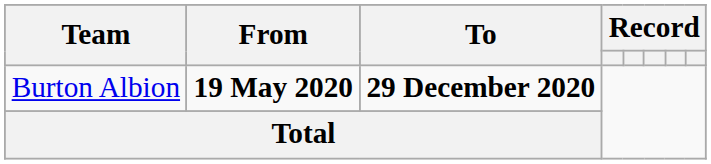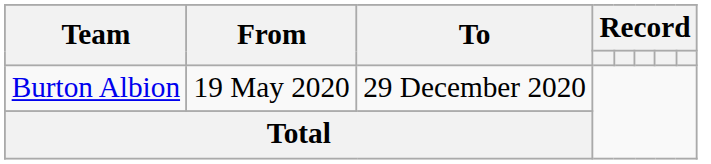(273, 87) bold -> (272, 87) normal
(481, 87) bold -> (475, 87) normal
